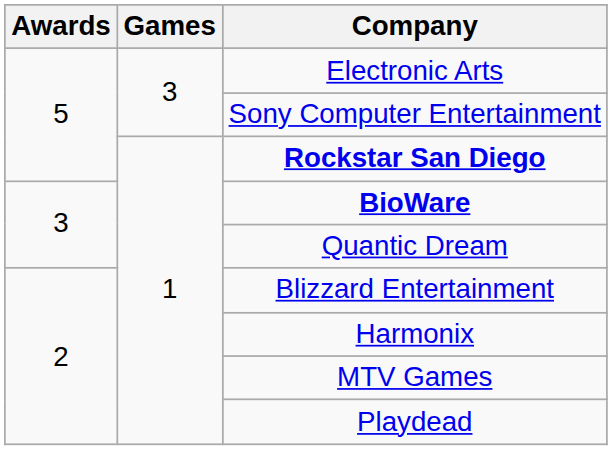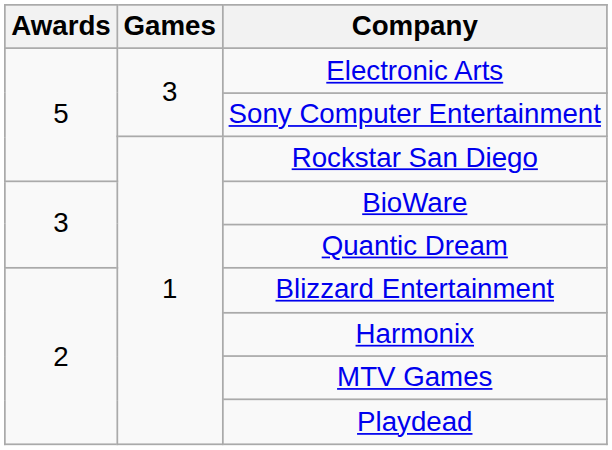(415, 158) bold -> (415, 158) normal
(415, 202) bold -> (415, 202) normal
